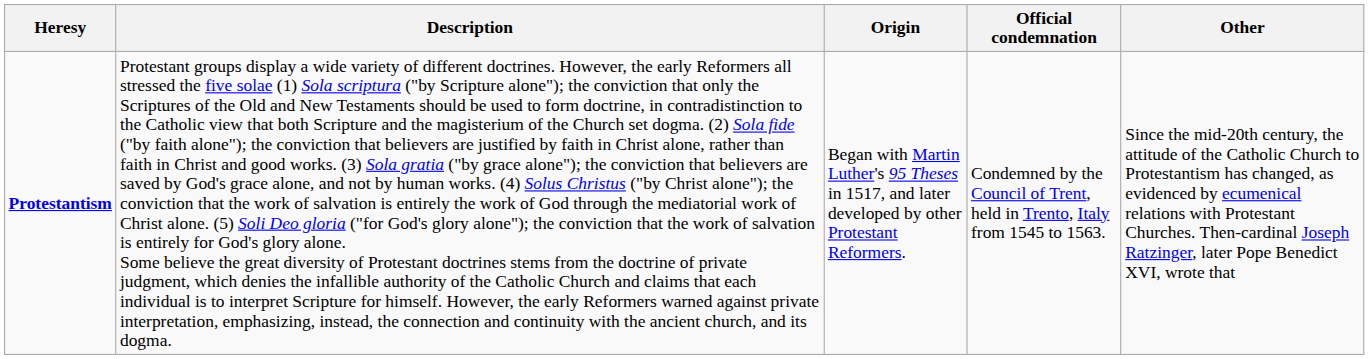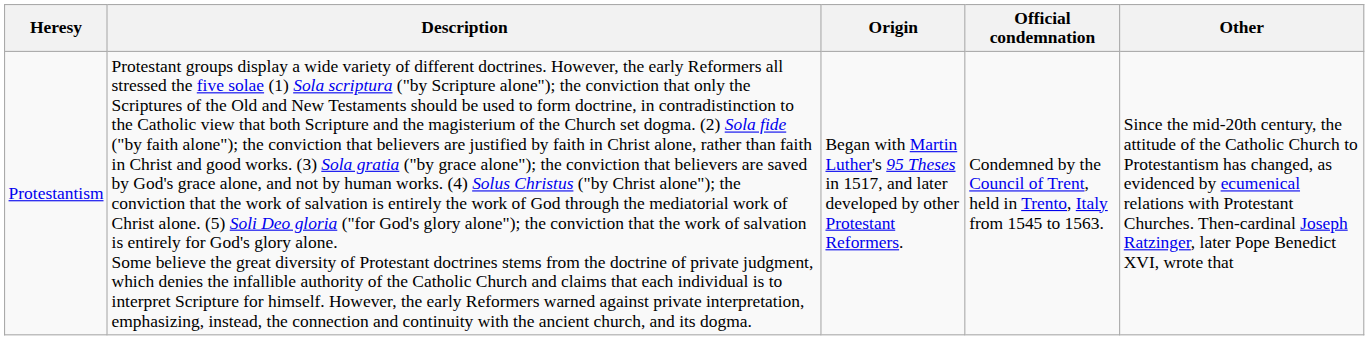(60, 202) bold -> (56, 193) normal
